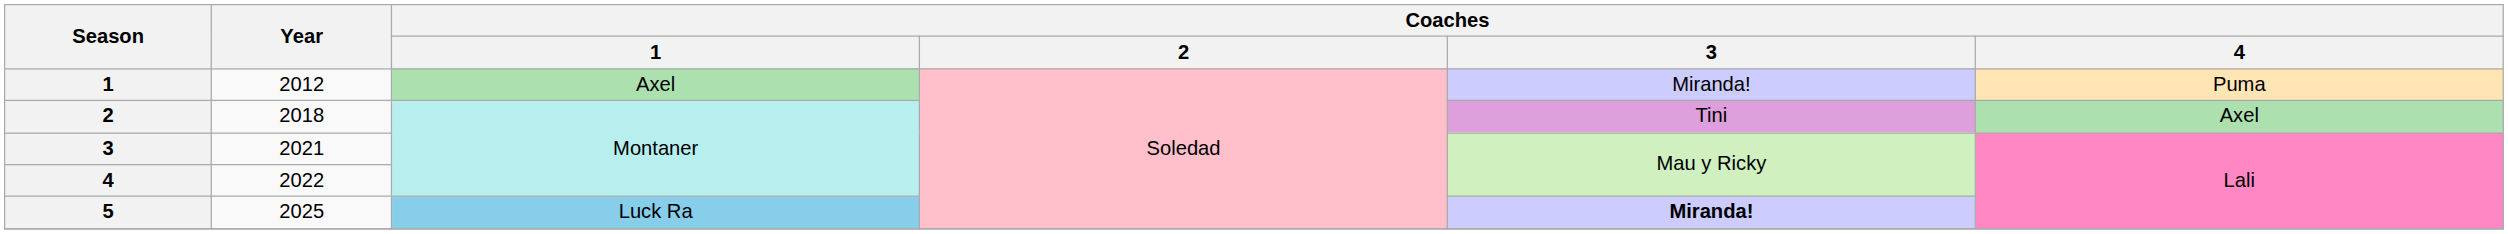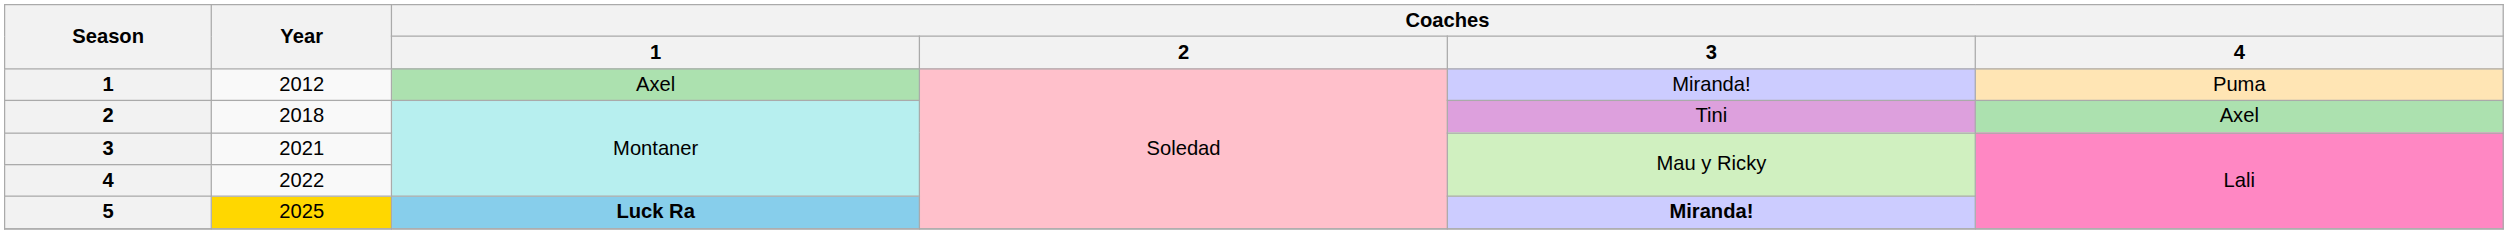(302, 212) no background -> (302, 212) gold background
(656, 212) normal -> (656, 212) bold
